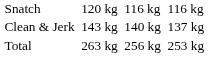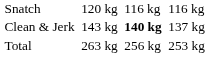(143, 27) normal -> (143, 27) bold
